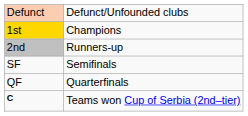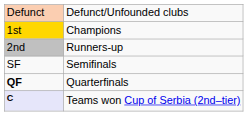(14, 82) normal -> (14, 82) bold
(10, 98) no background -> (10, 98) lavender background
